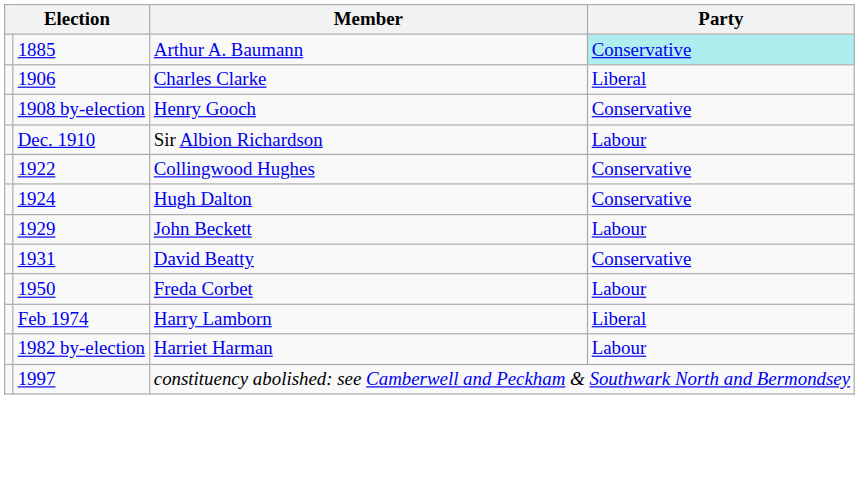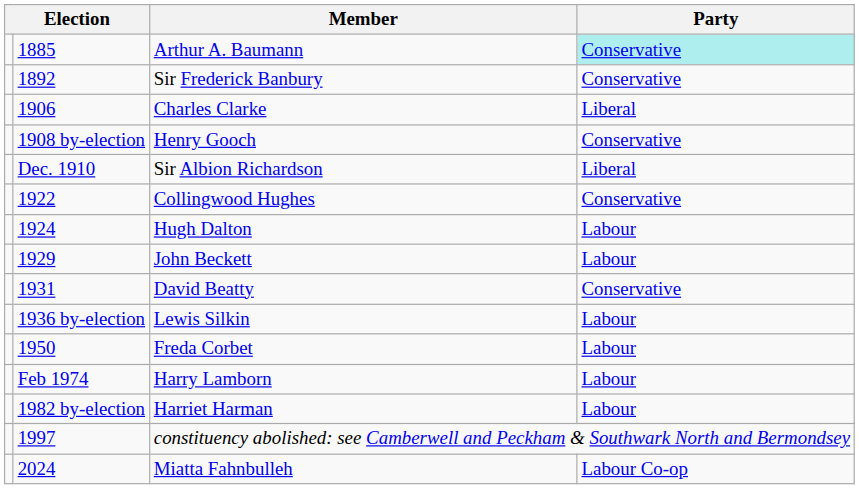+ row: (238, 79)
(619, 139) Labour -> (609, 169) Liberal
(641, 199) Conservative -> (609, 229) Labour
+ row: (202, 318)
(619, 318) Liberal -> (609, 378) Labour
+ row: (223, 468)
